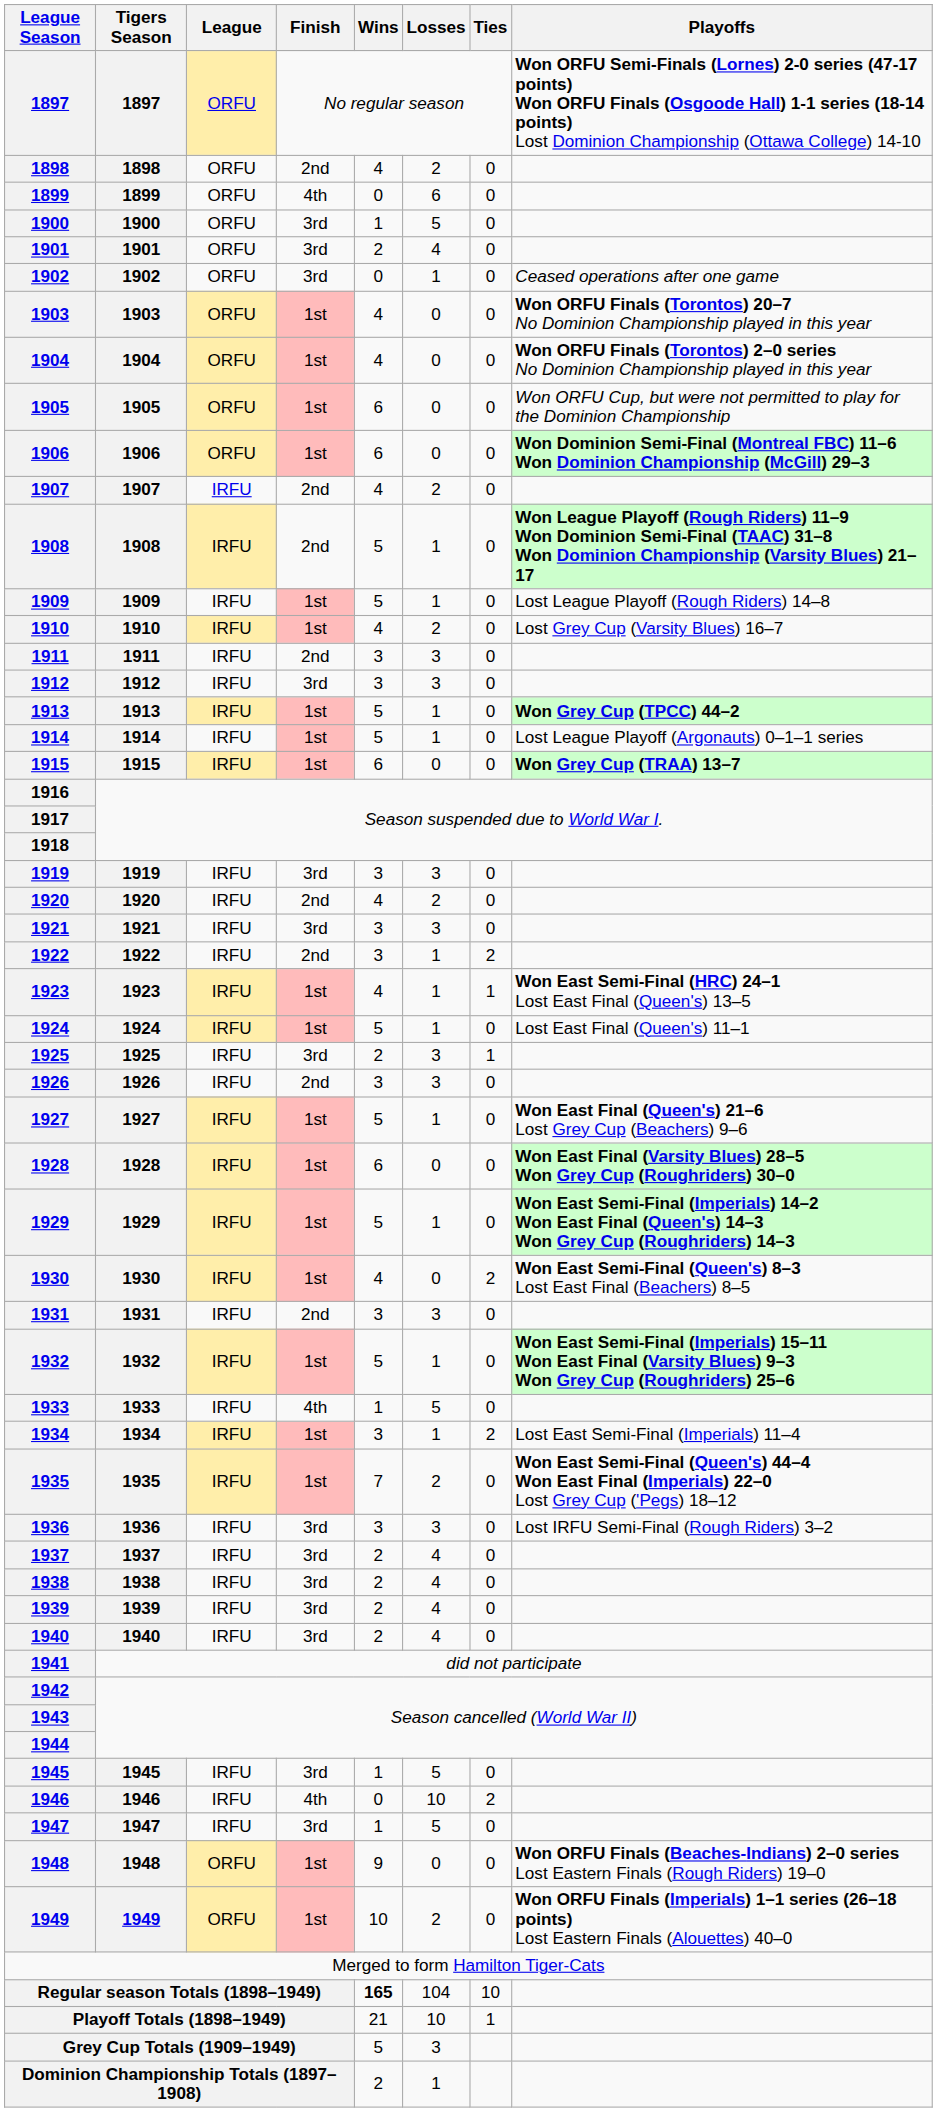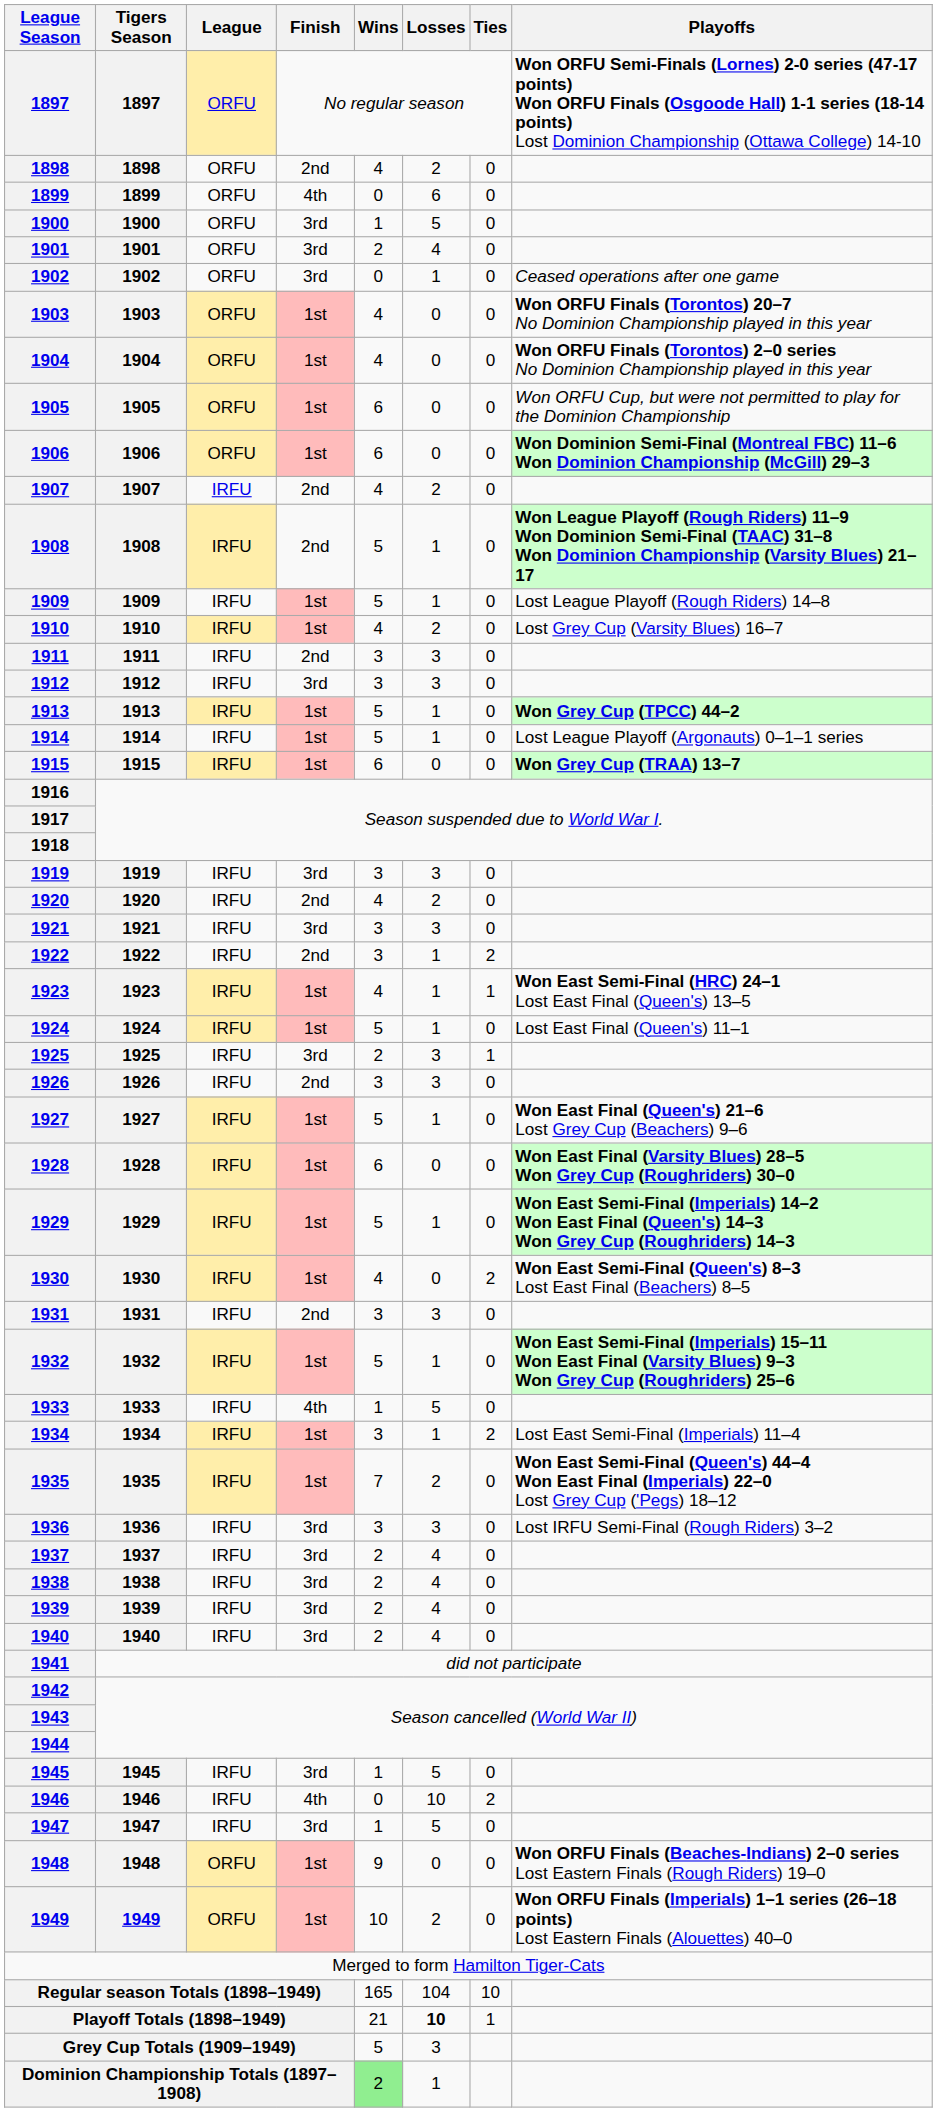(378, 1992) bold -> (378, 1992) normal
(436, 2020) normal -> (436, 2020) bold
(378, 2083) no background -> (378, 2083) lightgreen background
